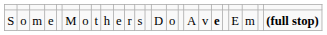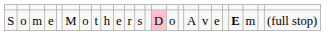(159, 20) no background -> (159, 20) pink background
(217, 20) bold -> (217, 20) normal
(235, 20) normal -> (236, 20) bold
(293, 20) bold -> (292, 20) normal
